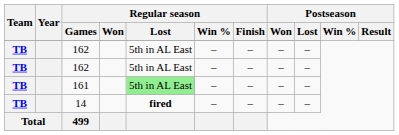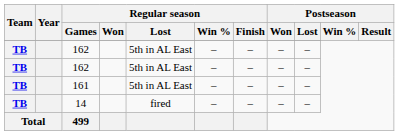(160, 85) lightgreen background -> (160, 85) no background
(160, 103) bold -> (160, 103) normal
